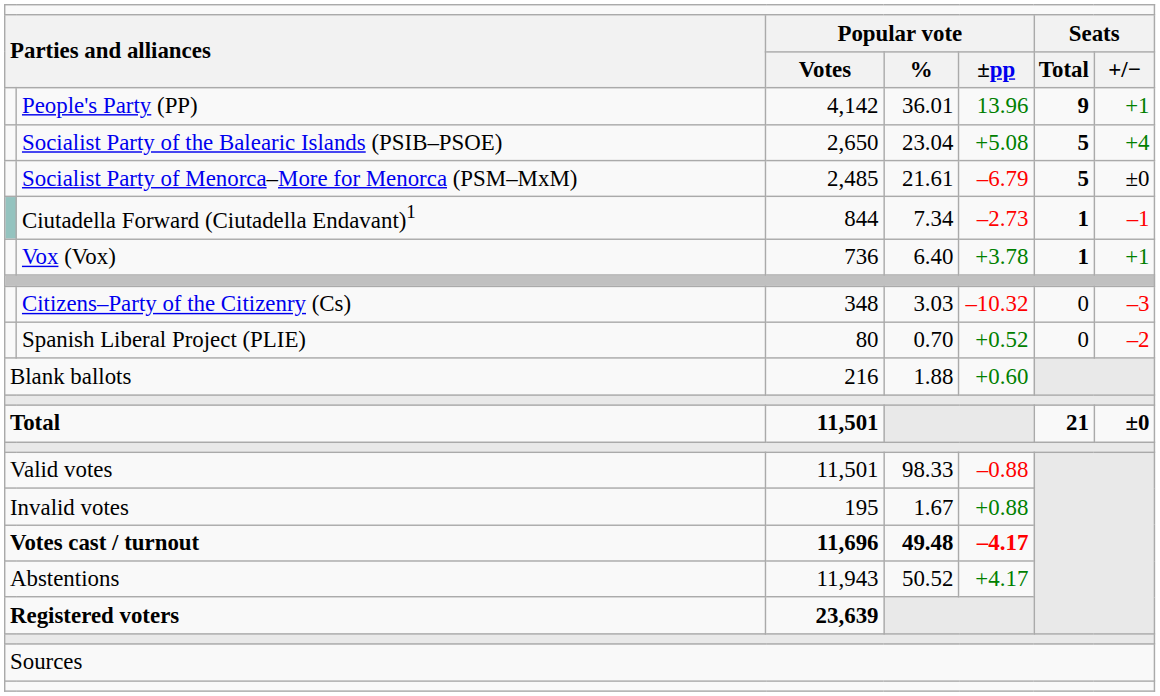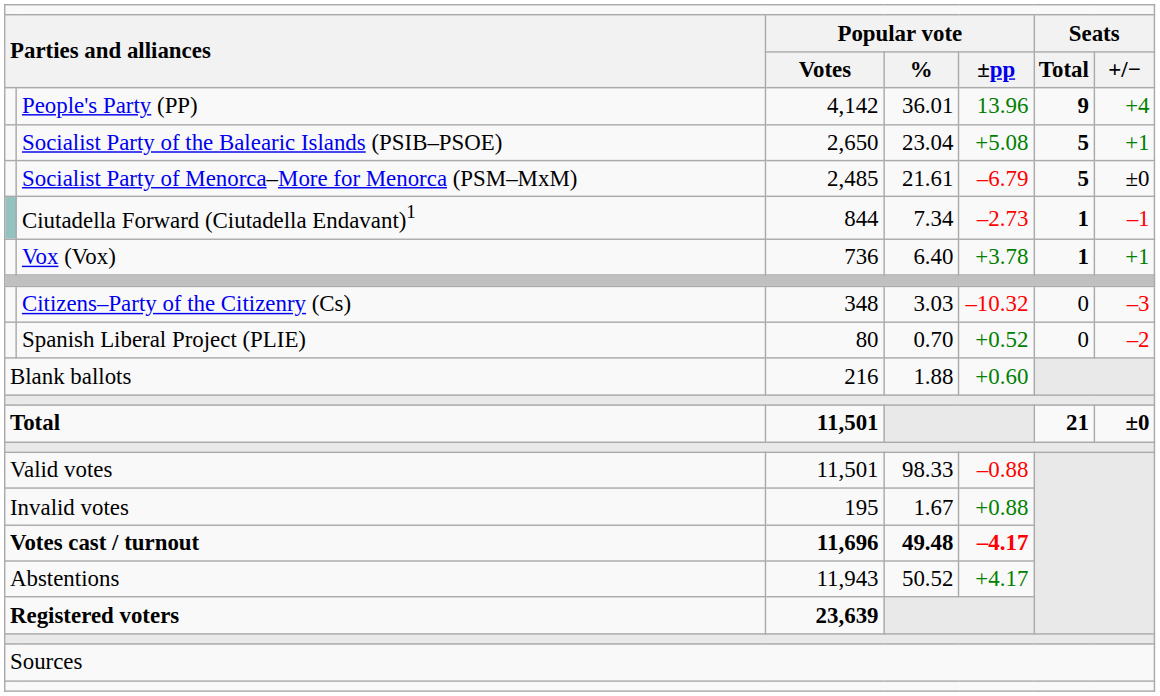(1137, 105) +1 -> (1137, 105) +4
(1137, 142) +4 -> (1137, 142) +1
